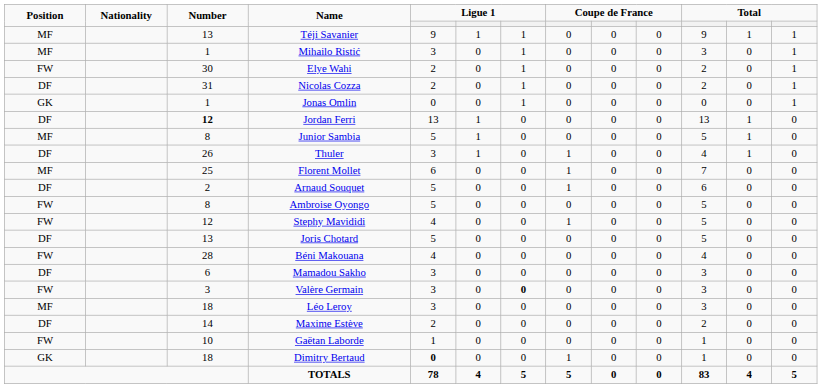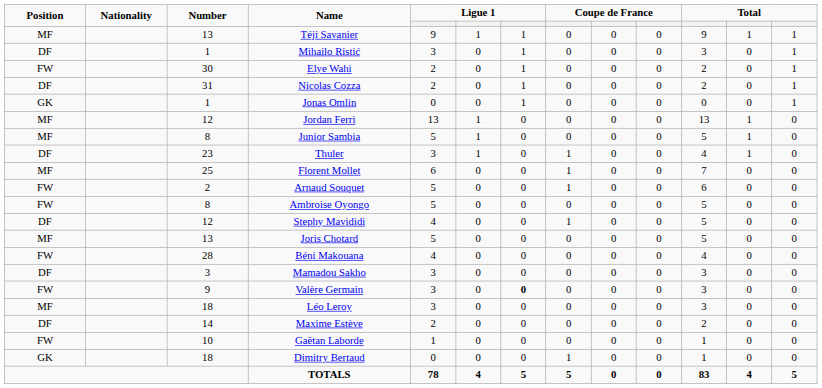(45, 51) MF -> (45, 51) DF
(45, 119) DF -> (45, 119) MF
(207, 119) bold -> (207, 119) normal
(207, 153) 26 -> (207, 153) 23
(45, 187) DF -> (45, 187) FW
(45, 221) FW -> (45, 221) DF
(45, 238) DF -> (45, 238) MF
(207, 272) 6 -> (207, 272) 3
(207, 289) 3 -> (207, 289) 9
(433, 357) bold -> (433, 357) normal
